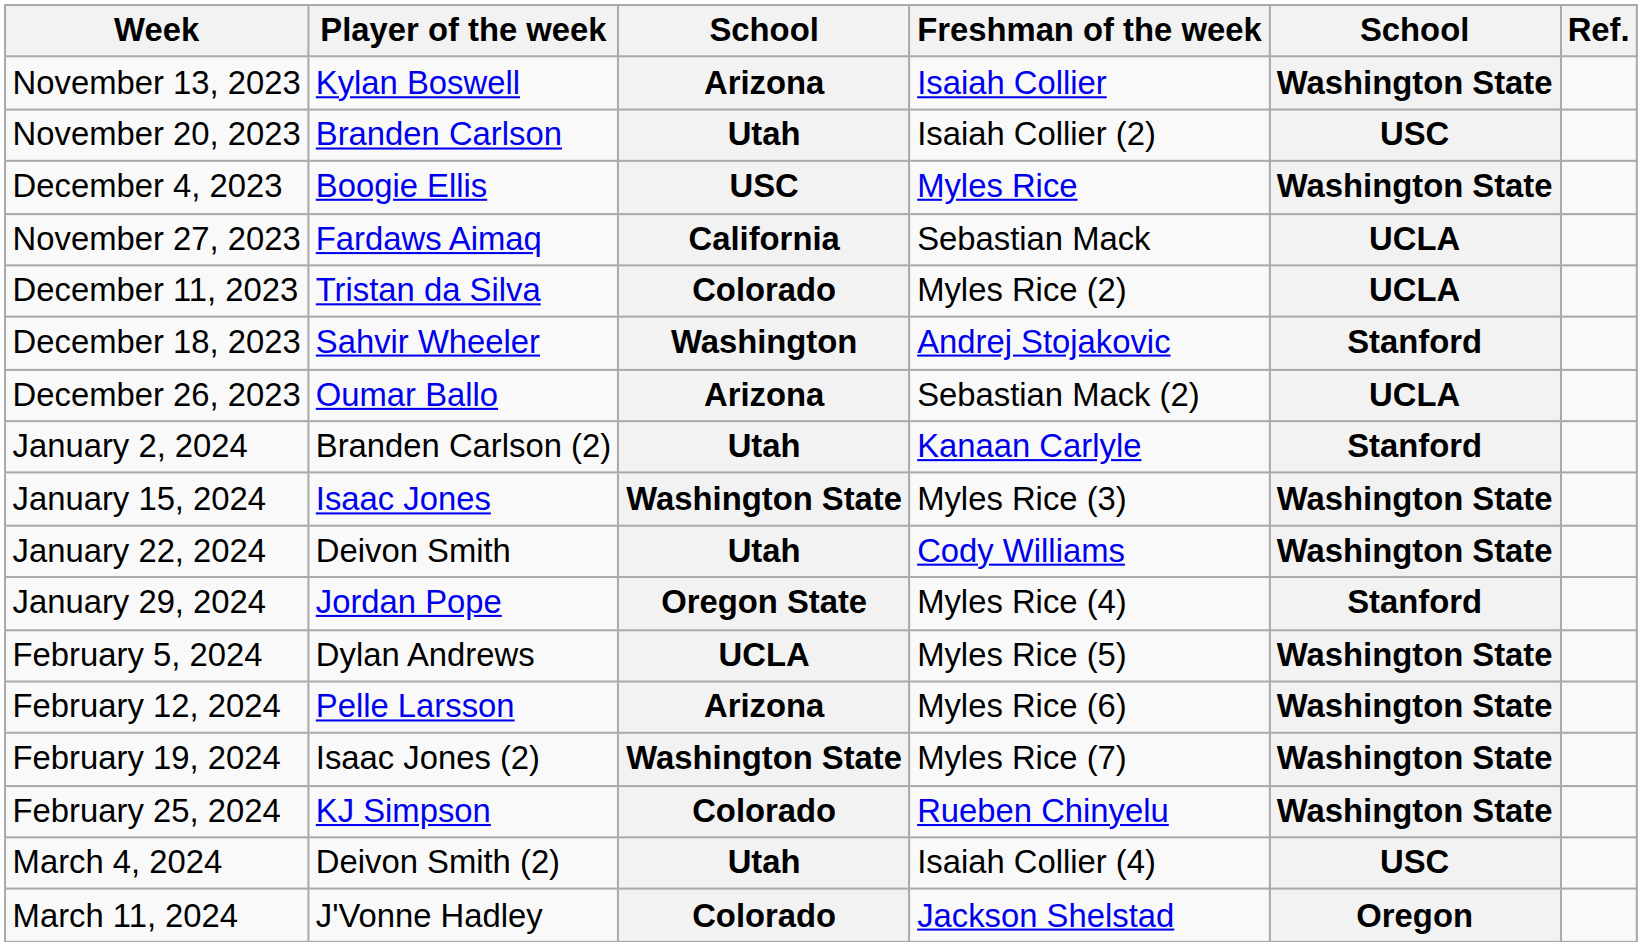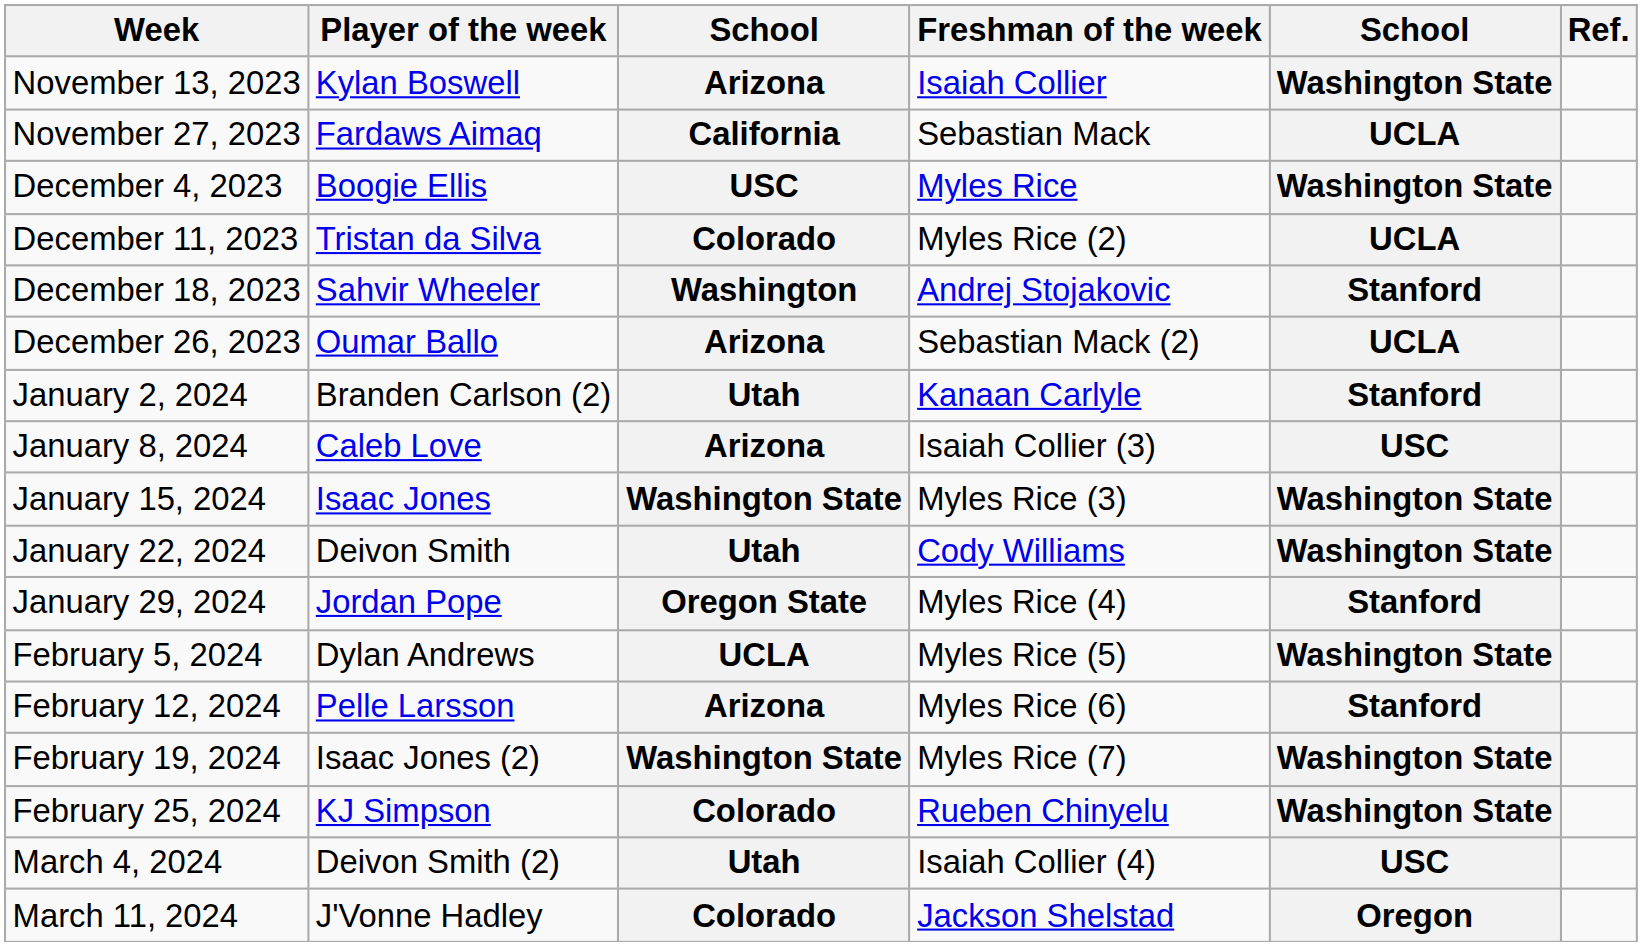- row: (157, 134)
rows swapped: (157, 238) <-> (148, 186)
+ row: (130, 446)
(1415, 706) Washington State -> (1415, 706) Stanford
